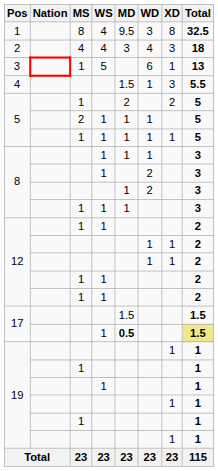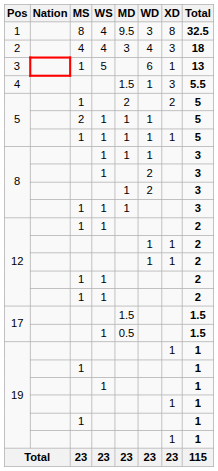(127, 333) bold -> (127, 333) normal
(198, 333) khaki background -> (198, 333) no background
